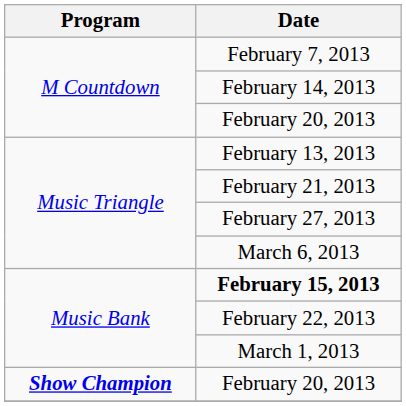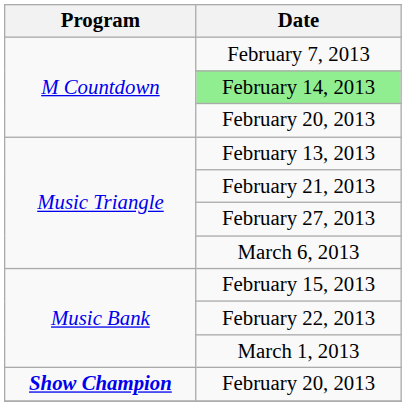(299, 86) no background -> (299, 86) lightgreen background
(299, 284) bold -> (299, 284) normal
